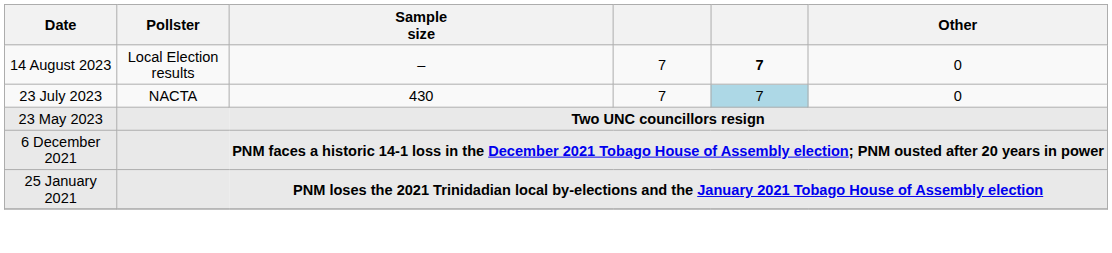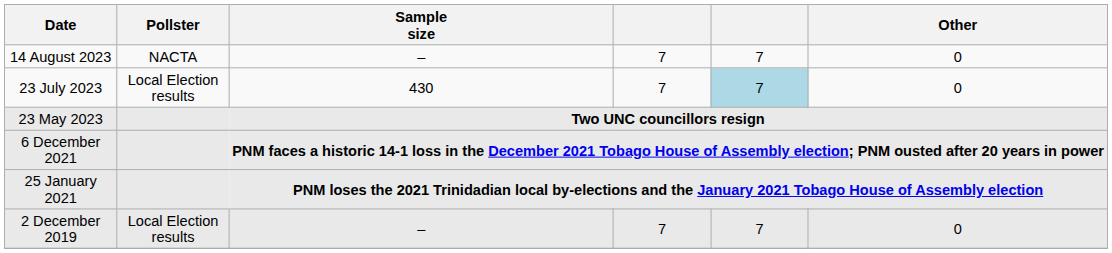(173, 65) Local Election results -> (173, 57) NACTA
(759, 65) bold -> (759, 57) normal
(173, 96) NACTA -> (173, 88) Local Election results
+ row: (61, 229)
